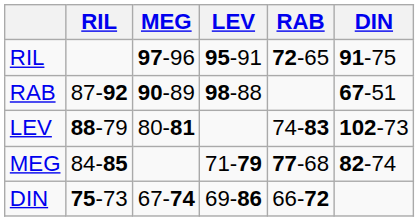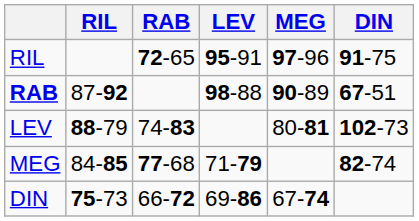columns swapped: (301, 22) <-> (166, 22)
(33, 92) normal -> (34, 92) bold
